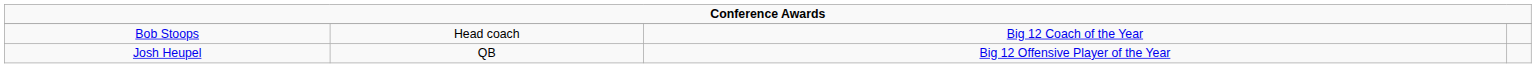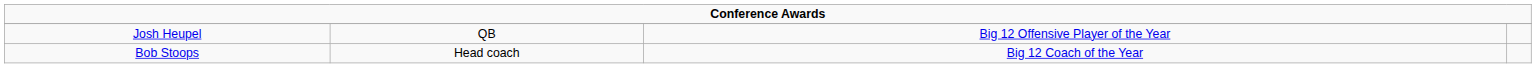rows swapped: (167, 33) <-> (167, 53)
